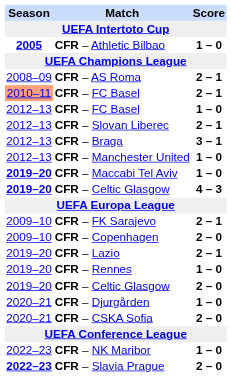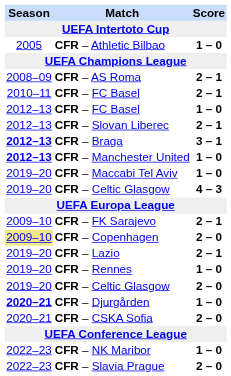(29, 45) bold -> (29, 45) normal
(29, 93) lightsalmon background -> (29, 93) no background
(29, 141) normal -> (29, 141) bold
(29, 157) normal -> (29, 157) bold
(29, 173) bold -> (29, 173) normal
(29, 189) bold -> (29, 189) normal
(29, 237) no background -> (29, 237) khaki background
(29, 302) normal -> (29, 302) bold
(29, 366) bold -> (29, 366) normal
